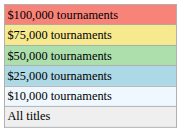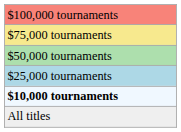(60, 95) normal -> (63, 95) bold
